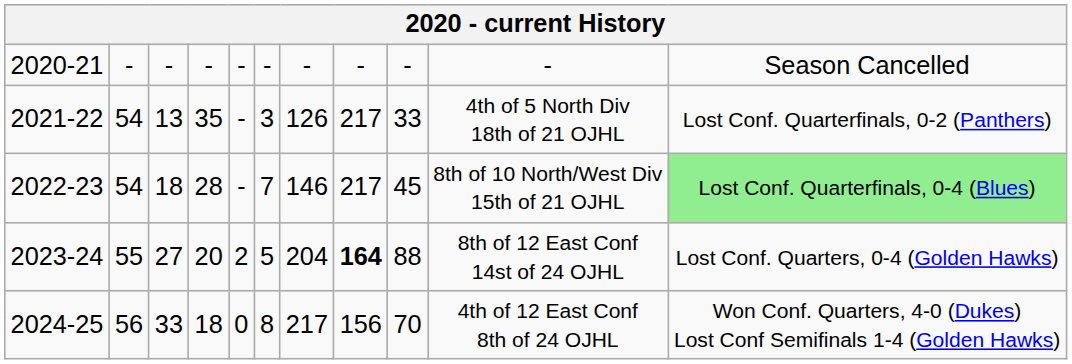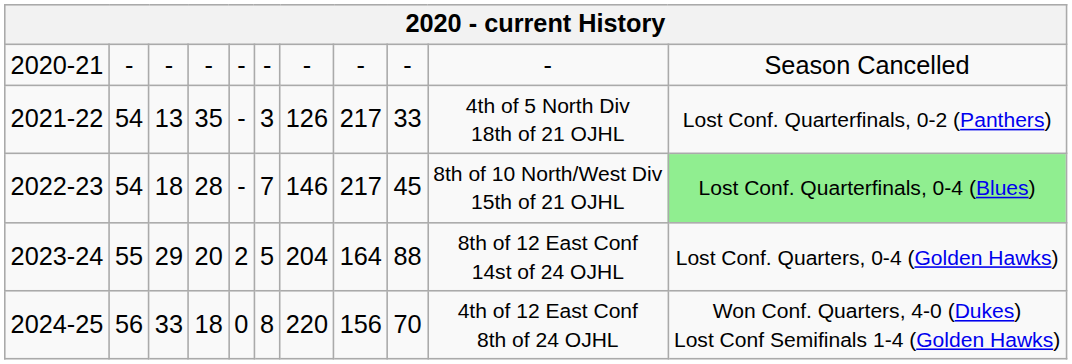(169, 256) 27 -> (169, 256) 29
(361, 256) bold -> (361, 256) normal
(307, 324) 217 -> (307, 324) 220
